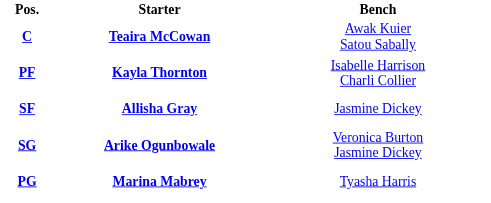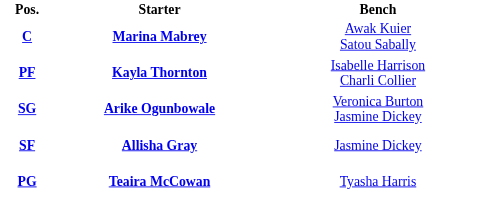(160, 36) Teaira McCowan -> (160, 36) Marina Mabrey
rows swapped: (27, 109) <-> (27, 145)
(160, 181) Marina Mabrey -> (160, 181) Teaira McCowan
